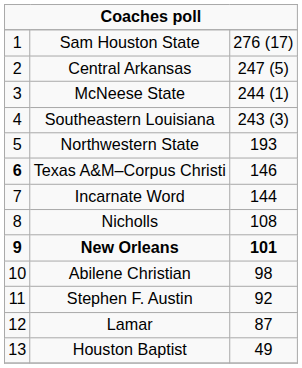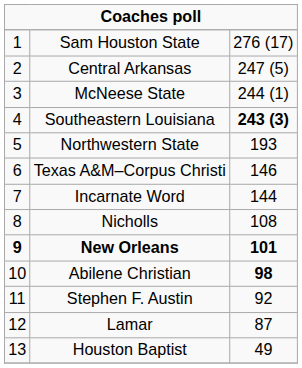(263, 119) normal -> (263, 119) bold
(17, 171) bold -> (17, 171) normal
(263, 273) normal -> (263, 273) bold
